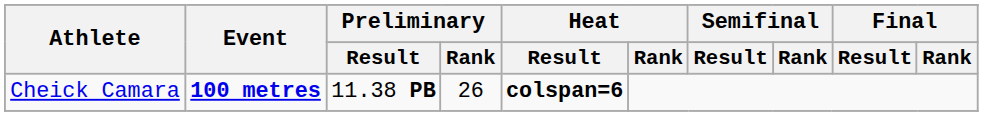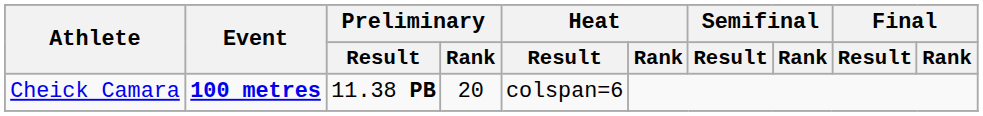(471, 92) 26 -> (471, 92) 20
(565, 92) bold -> (565, 92) normal
